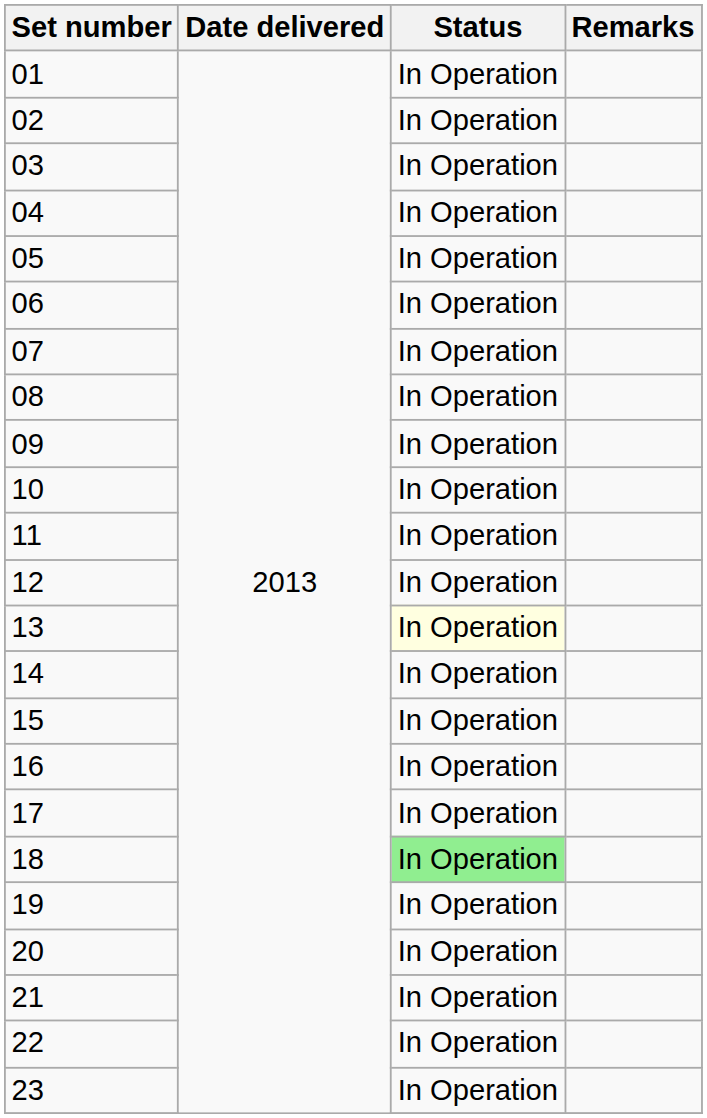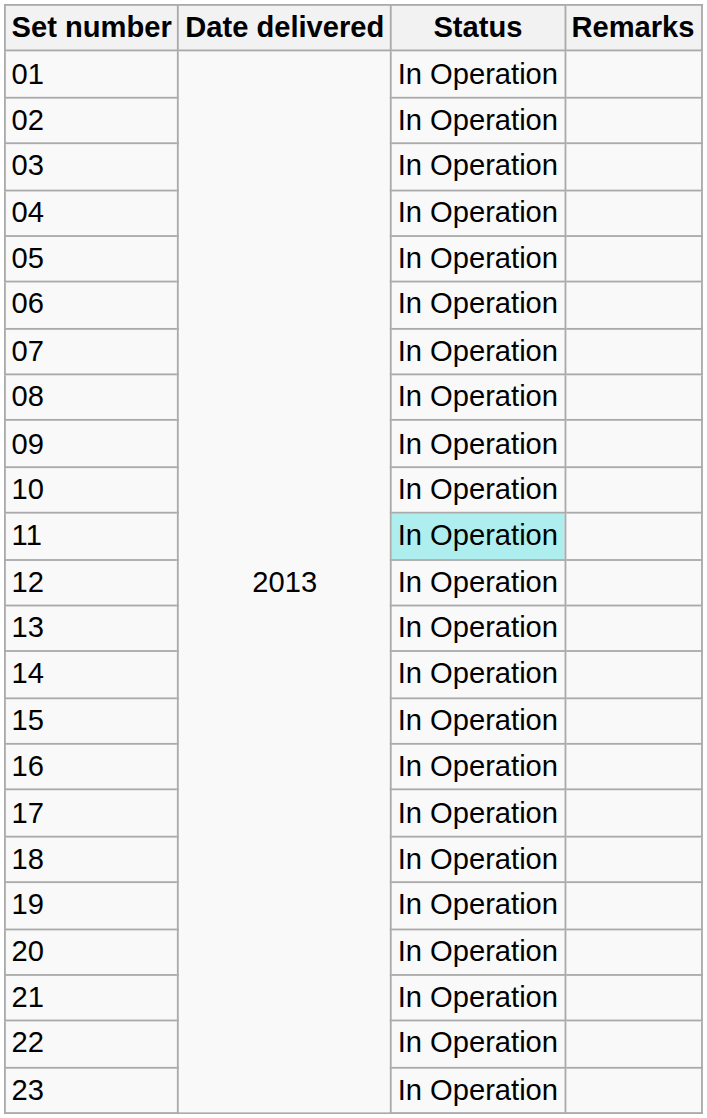(478, 535) no background -> (478, 535) paleturquoise background
(478, 627) lightyellow background -> (478, 627) no background
(478, 858) lightgreen background -> (478, 858) no background
